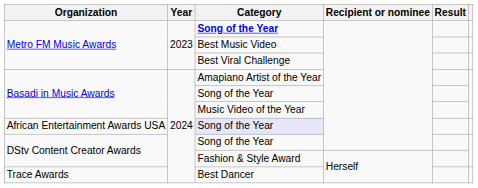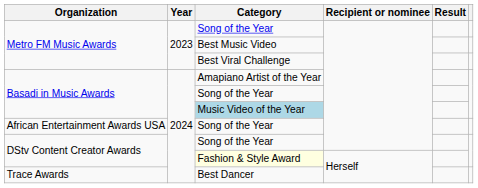(238, 28) bold -> (235, 28) normal
(251, 110) no background -> (251, 110) lightblue background
(235, 126) lavender background -> (235, 126) no background
(249, 158) no background -> (249, 158) lightyellow background
